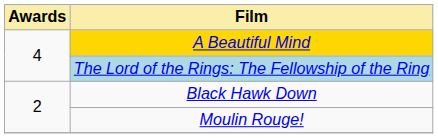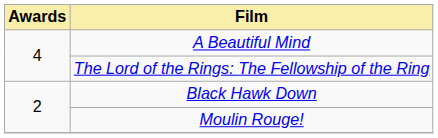(252, 42) gold background -> (252, 42) no background
(252, 68) lightblue background -> (252, 68) no background
